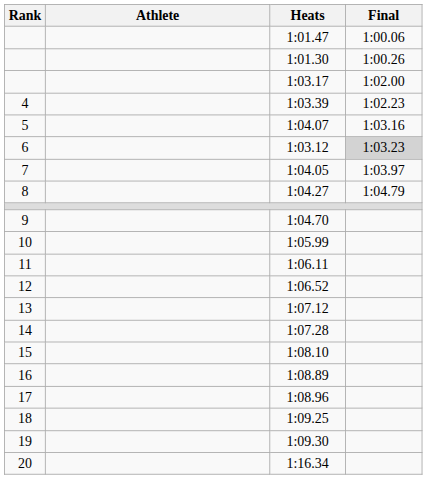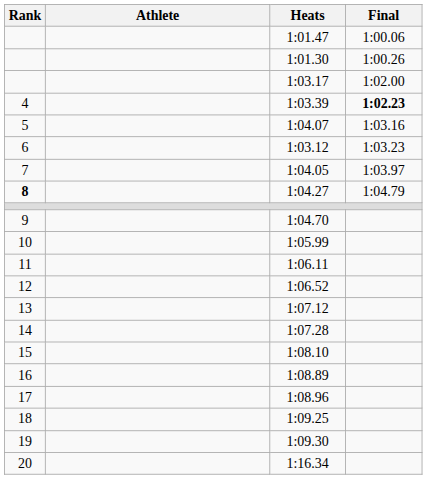(384, 103) normal -> (384, 103) bold
(384, 147) lightgrey background -> (384, 147) no background
(25, 192) normal -> (25, 192) bold
